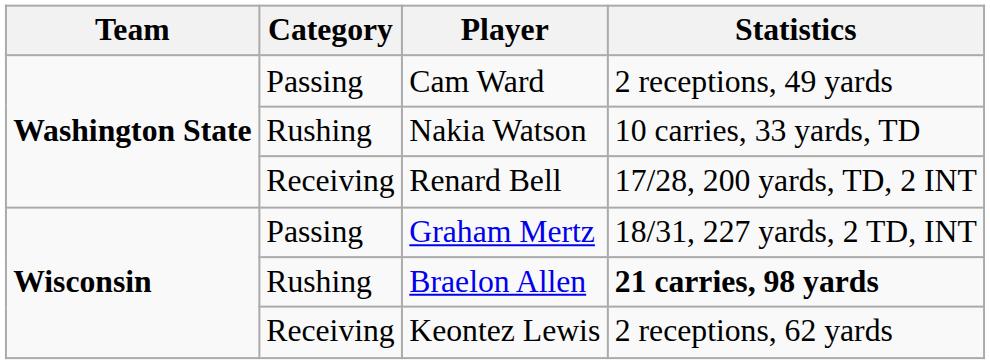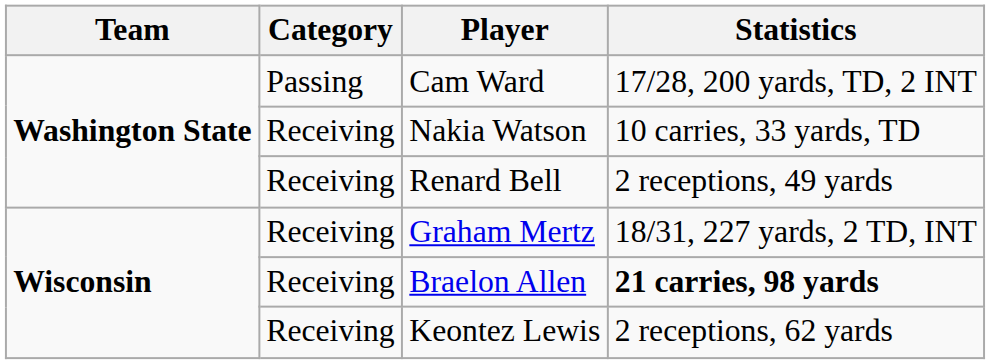(754, 80) 2 receptions, 49 yards -> (796, 80) 17/28, 200 yards, TD, 2 INT
(319, 130) Rushing -> (330, 130) Receiving
(796, 181) 17/28, 200 yards, TD, 2 INT -> (754, 181) 2 receptions, 49 yards
(315, 231) Passing -> (330, 231) Receiving
(319, 281) Rushing -> (330, 281) Receiving
